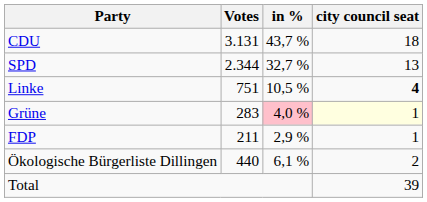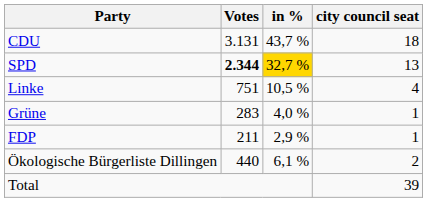(242, 64) normal -> (242, 64) bold
(288, 64) no background -> (288, 64) gold background
(415, 88) bold -> (415, 88) normal
(291, 112) pink background -> (291, 112) no background
(415, 112) lightyellow background -> (415, 112) no background
